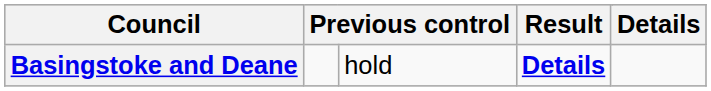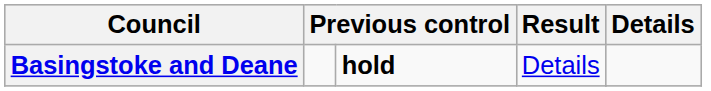(368, 65) normal -> (369, 65) bold
(564, 65) bold -> (561, 65) normal
